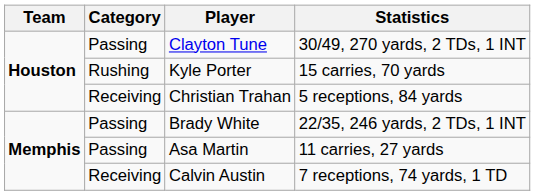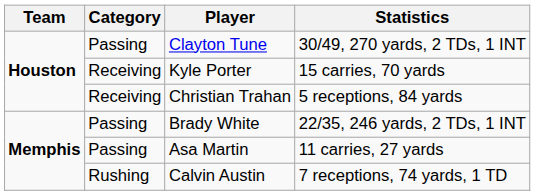(119, 71) Rushing -> (125, 71) Receiving
(125, 176) Receiving -> (119, 176) Rushing
